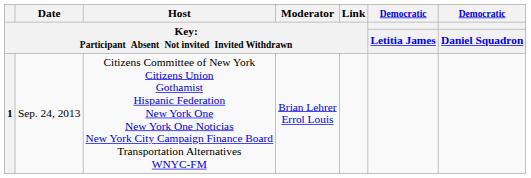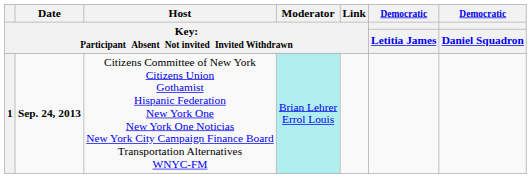(49, 113) normal -> (49, 113) bold
(307, 113) no background -> (308, 113) paleturquoise background
